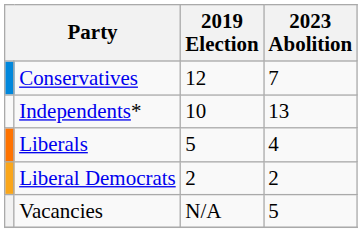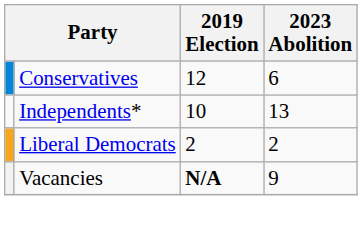(274, 77) 7 -> (274, 77) 6
- row: (53, 144)
(203, 210) normal -> (203, 177) bold
(274, 210) 5 -> (274, 177) 9
